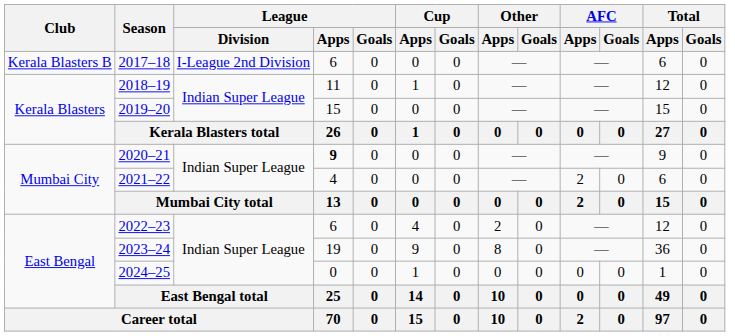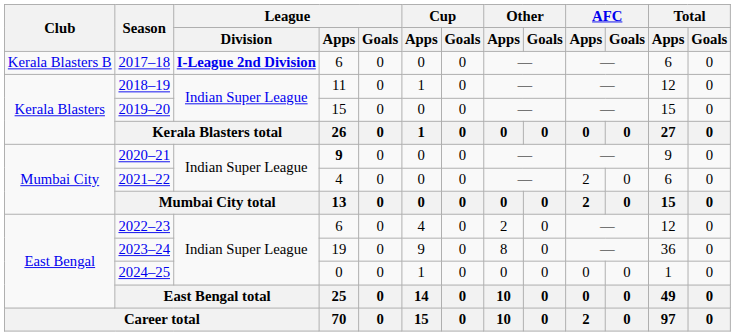(243, 62) normal -> (246, 62) bold
